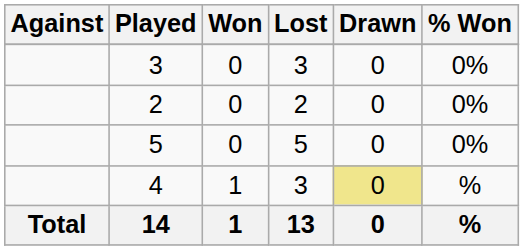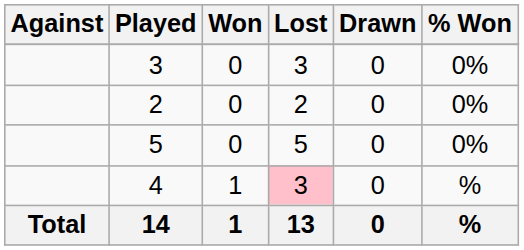(301, 184) no background -> (301, 184) pink background
(378, 184) khaki background -> (378, 184) no background
